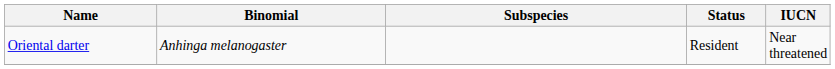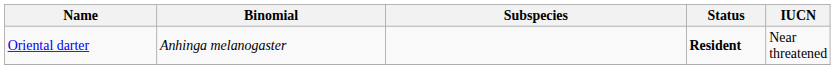(714, 45) normal -> (715, 45) bold
